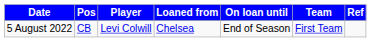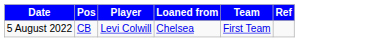- column: (257, 12)
